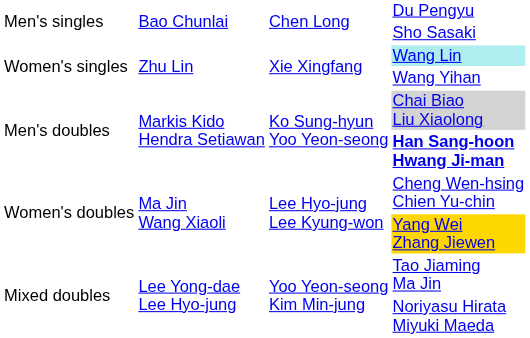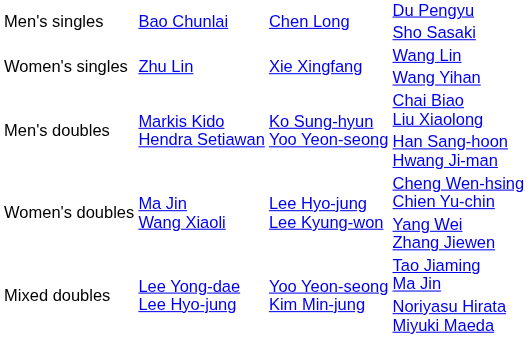(427, 55) paleturquoise background -> (427, 55) no background
(438, 110) lightgrey background -> (438, 110) no background
(453, 151) bold -> (450, 151) normal
(444, 233) gold background -> (444, 233) no background
